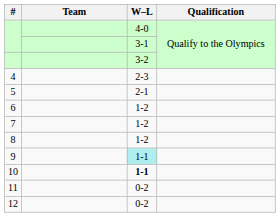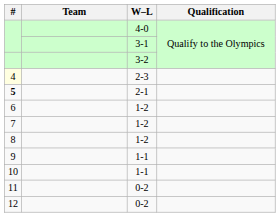(13, 76) no background -> (13, 76) lightyellow background
(13, 92) normal -> (13, 92) bold
(142, 156) paleturquoise background -> (142, 156) no background
(142, 172) bold -> (142, 172) normal
